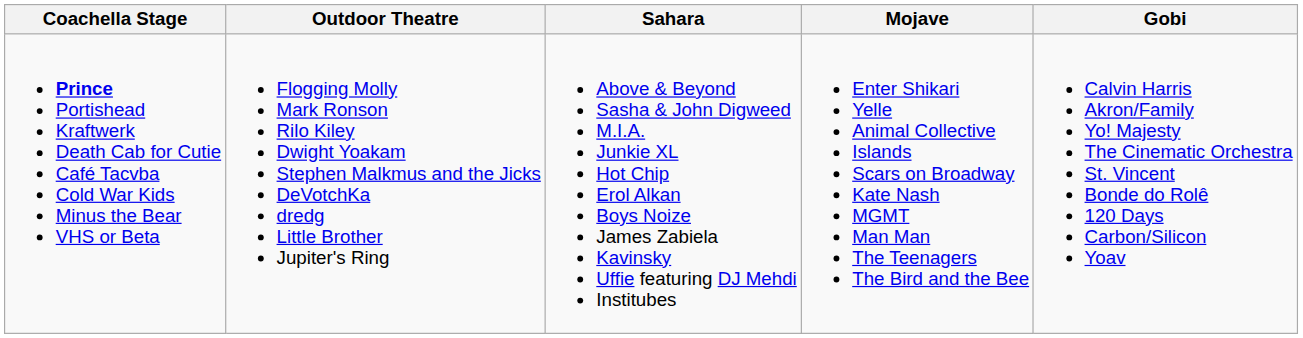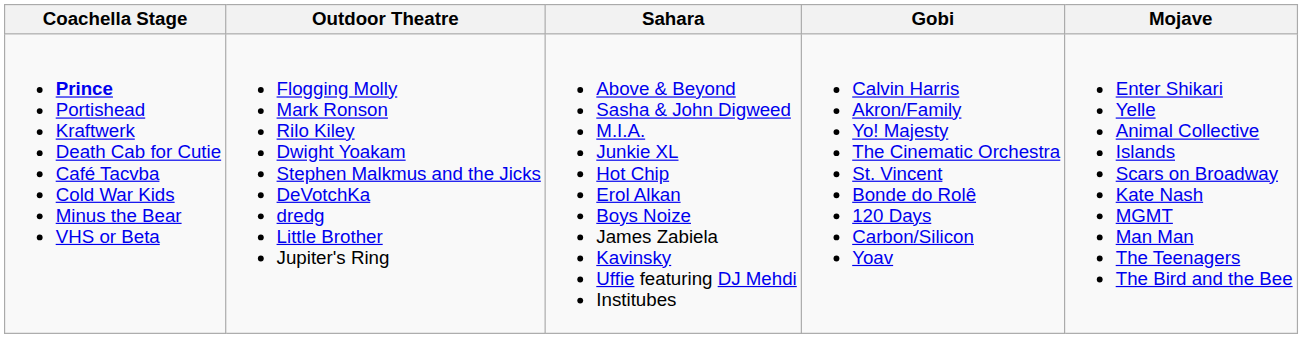columns swapped: (917, 19) <-> (1165, 19)
